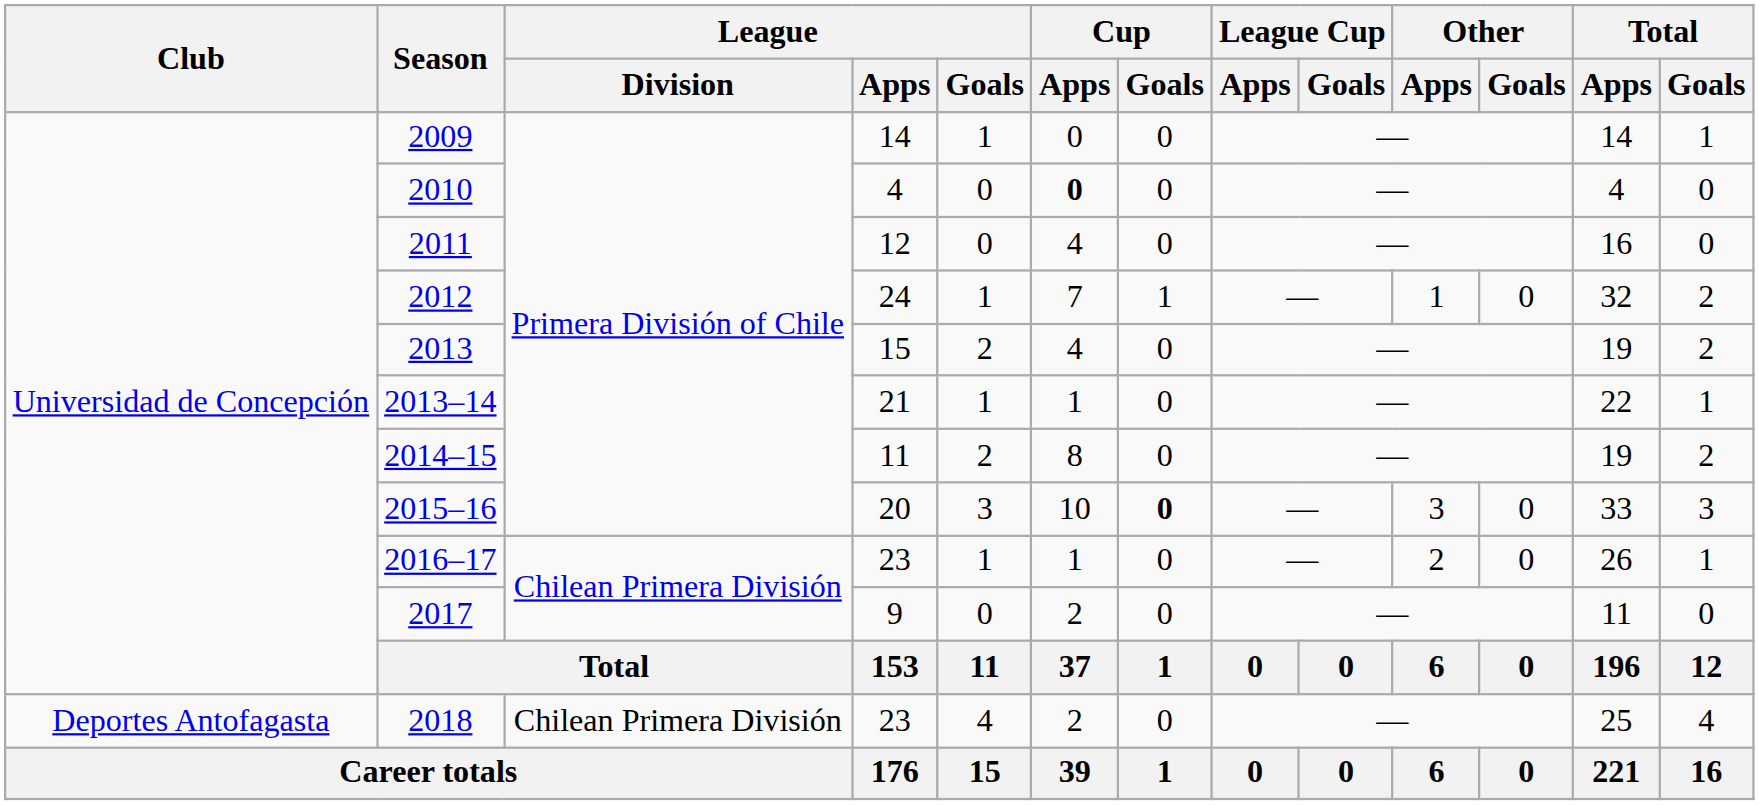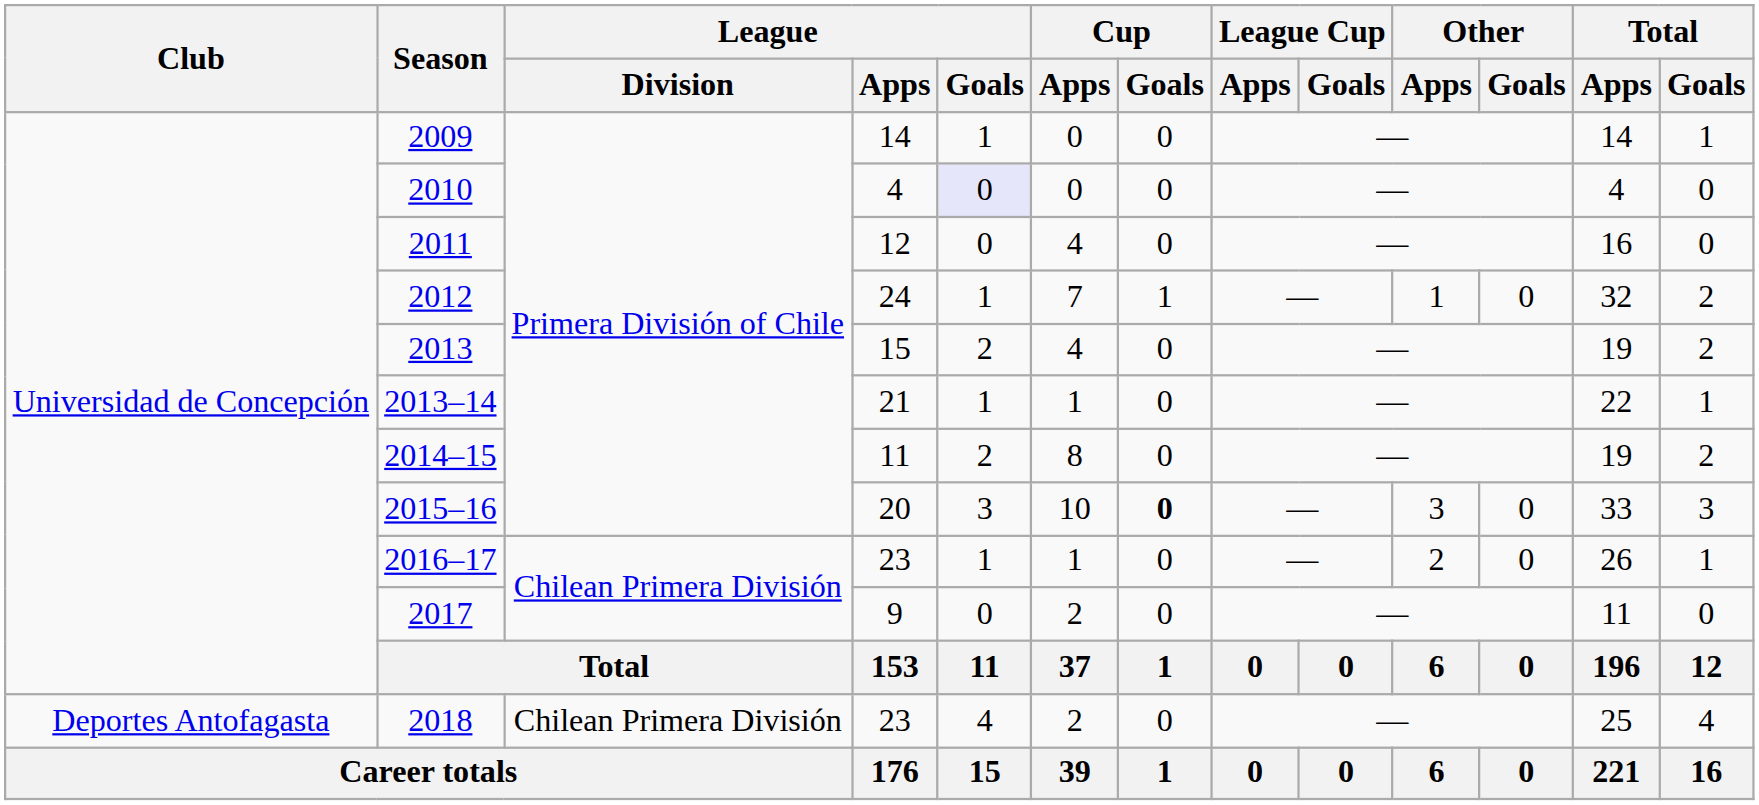(985, 190) no background -> (985, 190) lavender background
(1075, 190) bold -> (1075, 190) normal
